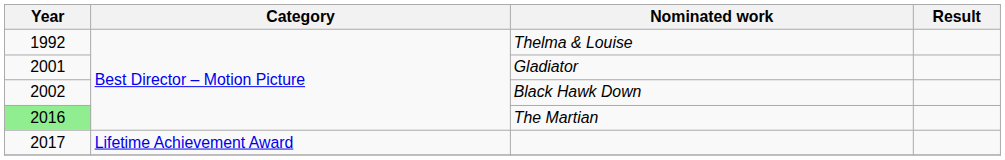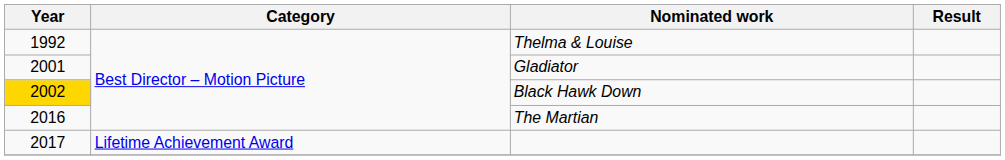(48, 92) no background -> (48, 92) gold background
(48, 117) lightgreen background -> (48, 117) no background
